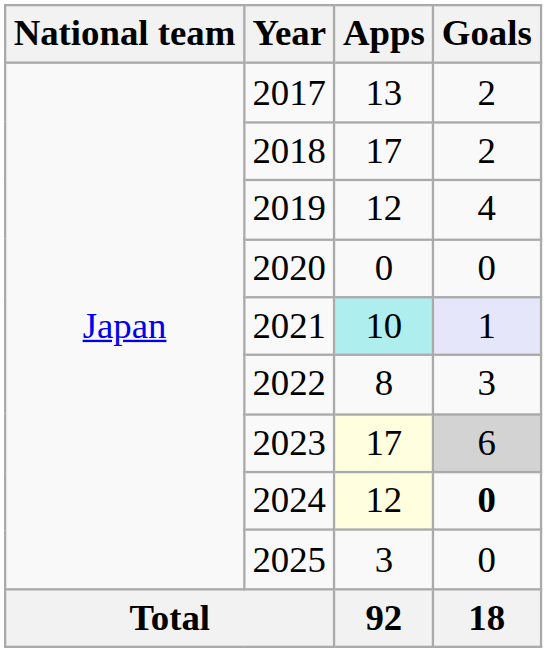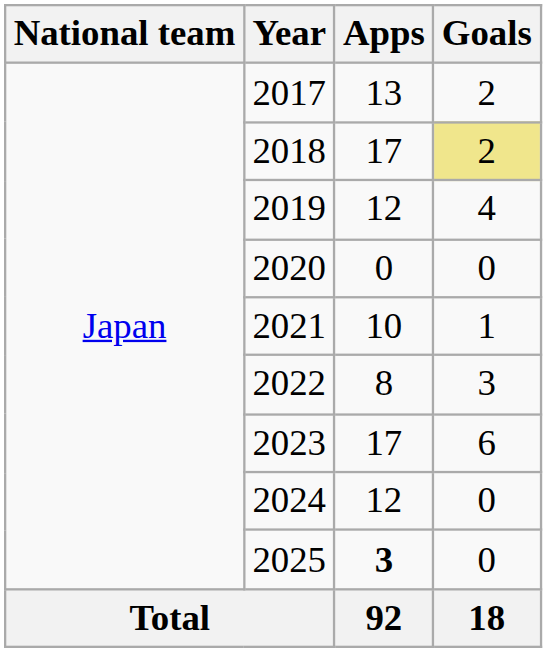(487, 150) no background -> (487, 150) khaki background
(384, 325) paleturquoise background -> (384, 325) no background
(487, 325) lavender background -> (487, 325) no background
(384, 442) lightyellow background -> (384, 442) no background
(487, 442) lightgrey background -> (487, 442) no background
(384, 500) lightyellow background -> (384, 500) no background
(487, 500) bold -> (487, 500) normal
(384, 558) normal -> (384, 558) bold
